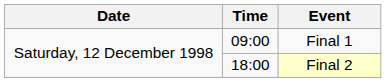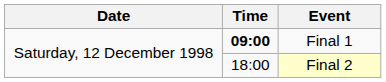(250, 41) normal -> (250, 41) bold
